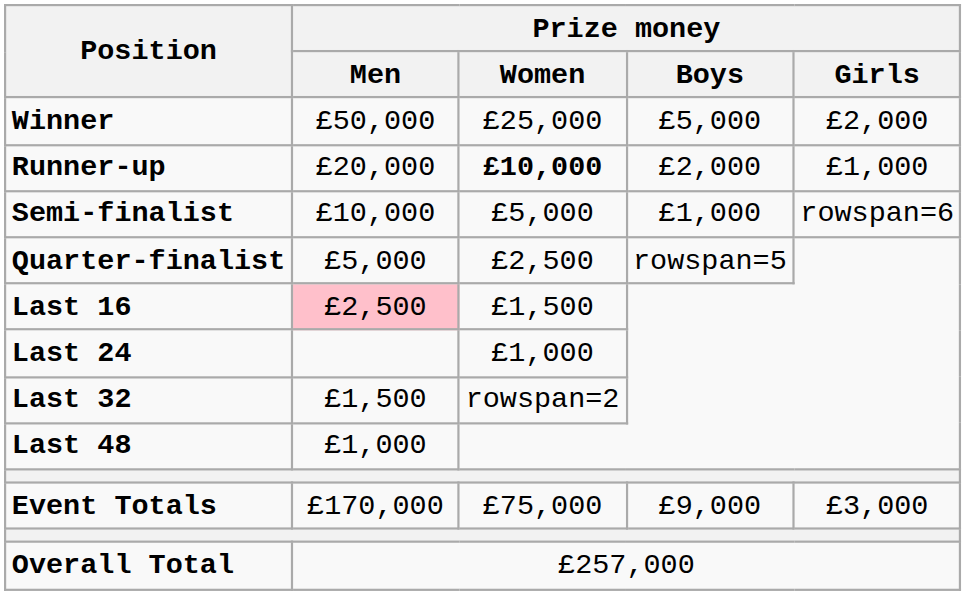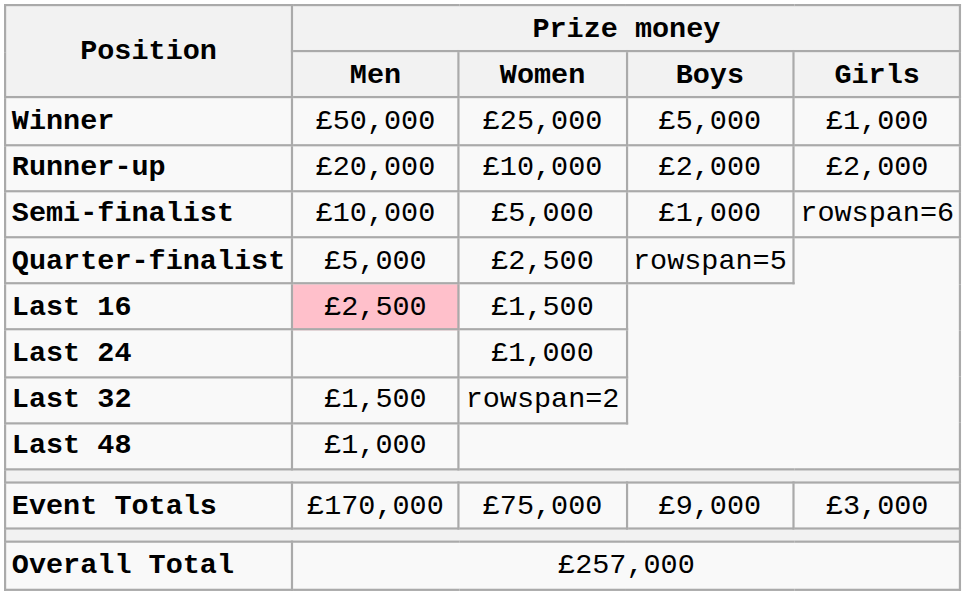(877, 121) £2,000 -> (877, 121) £1,000
(543, 167) bold -> (543, 167) normal
(877, 167) £1,000 -> (877, 167) £2,000
